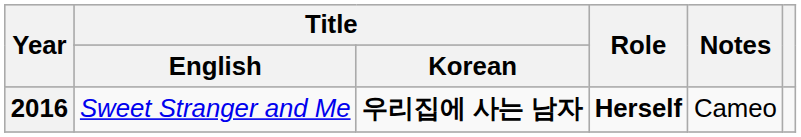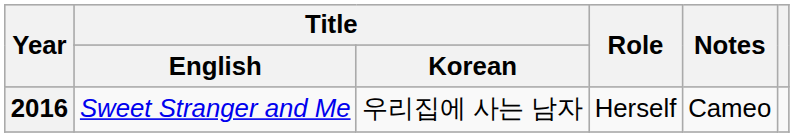(473, 108) bold -> (473, 108) normal
(638, 109) bold -> (635, 109) normal
